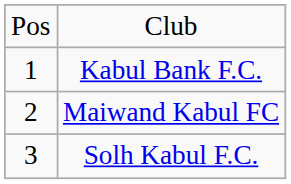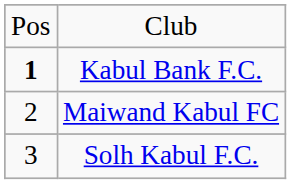(31, 69) normal -> (31, 69) bold
